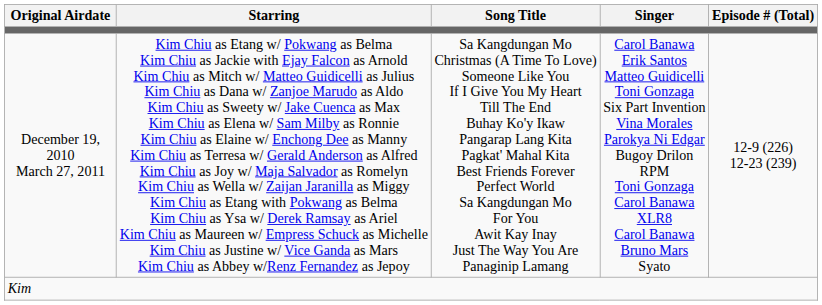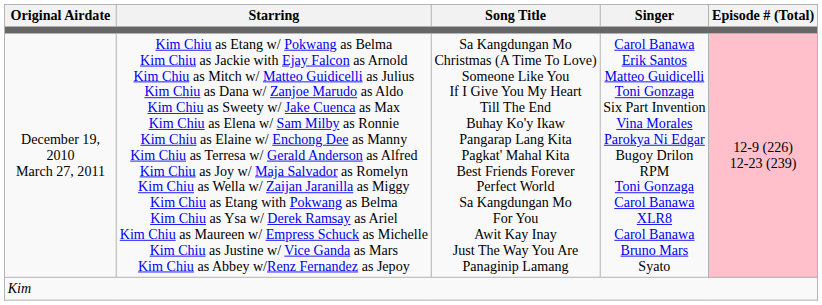(763, 155) no background -> (763, 155) pink background
